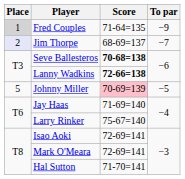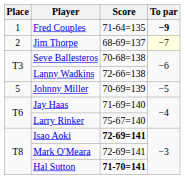(18, 27) lightgrey background -> (18, 27) no background
(164, 27) normal -> (164, 27) bold
(18, 43) lavender background -> (18, 43) no background
(164, 43) no background -> (164, 43) lightyellow background
(124, 58) bold -> (124, 58) normal
(124, 74) bold -> (124, 74) normal
(124, 89) pink background -> (124, 89) no background
(124, 136) normal -> (124, 136) bold
(124, 167) normal -> (124, 167) bold
